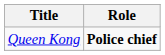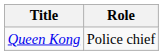(122, 38) bold -> (121, 38) normal
